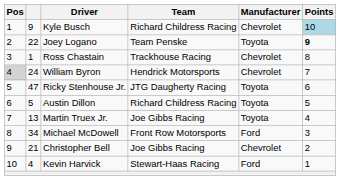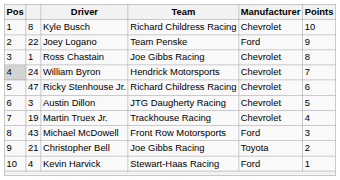(31, 26) 9 -> (31, 26) 8
(310, 26) lightblue background -> (310, 26) no background
(255, 42) Toyota -> (250, 42) Ford
(307, 42) bold -> (307, 42) normal
(171, 57) Trackhouse Racing -> (167, 57) Joe Gibbs Racing
(178, 87) JTG Daugherty Racing -> (183, 87) Richard Childress Racing
(255, 87) Toyota -> (261, 87) Chevrolet
(31, 102) 5 -> (31, 102) 3
(183, 102) Richard Childress Racing -> (178, 102) JTG Daugherty Racing
(255, 102) Toyota -> (261, 102) Chevrolet
(33, 117) 13 -> (33, 117) 19
(167, 117) Joe Gibbs Racing -> (171, 117) Trackhouse Racing
(255, 117) Toyota -> (261, 117) Chevrolet
(33, 132) 34 -> (33, 132) 43
(261, 148) Chevrolet -> (255, 148) Toyota
